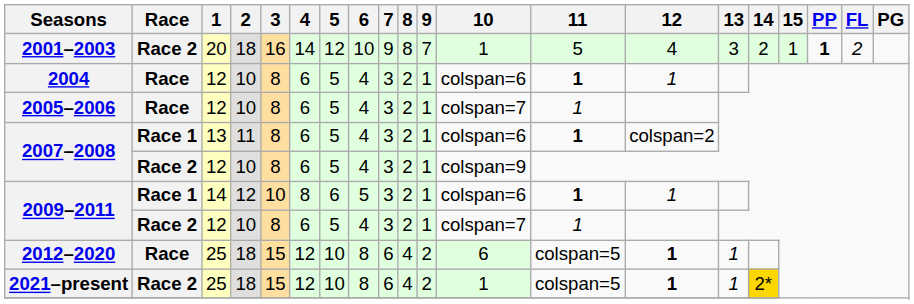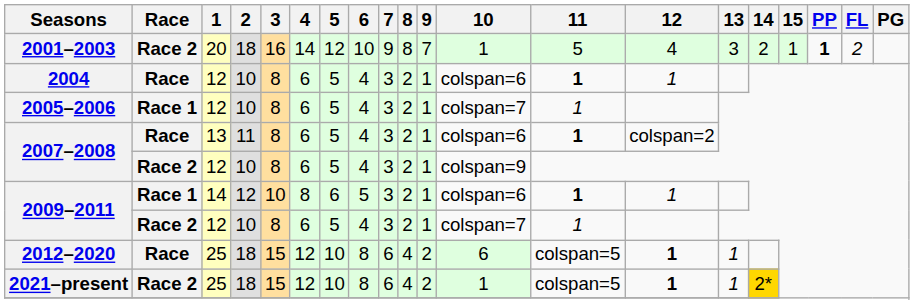(167, 107) Race -> (167, 107) Race 1
(167, 136) Race 1 -> (167, 136) Race
